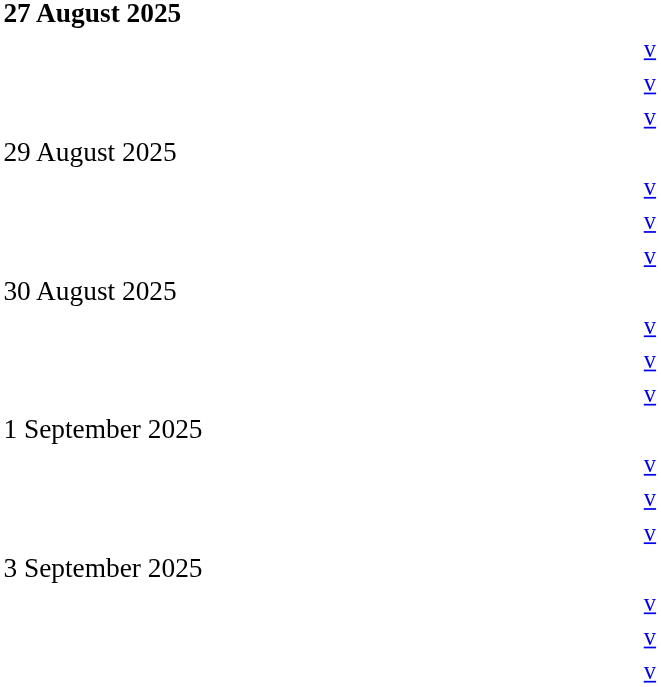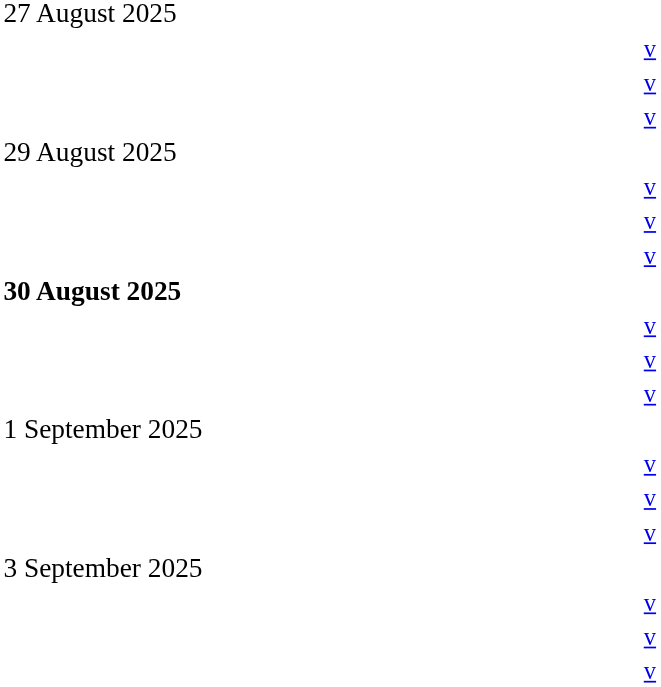(92, 13) bold -> (90, 13) normal
(90, 290) normal -> (92, 290) bold
